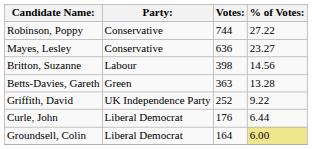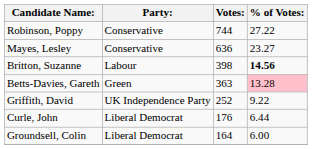(262, 65) normal -> (262, 65) bold
(262, 83) no background -> (262, 83) pink background
(260, 135) khaki background -> (260, 135) no background
